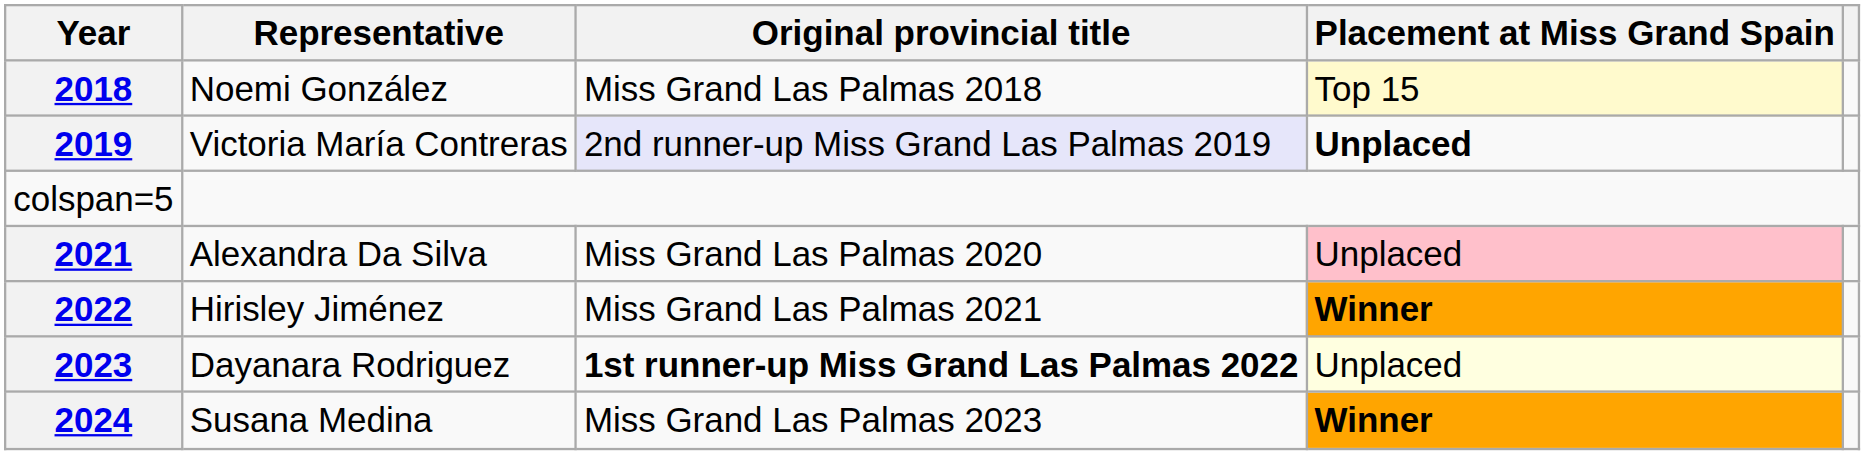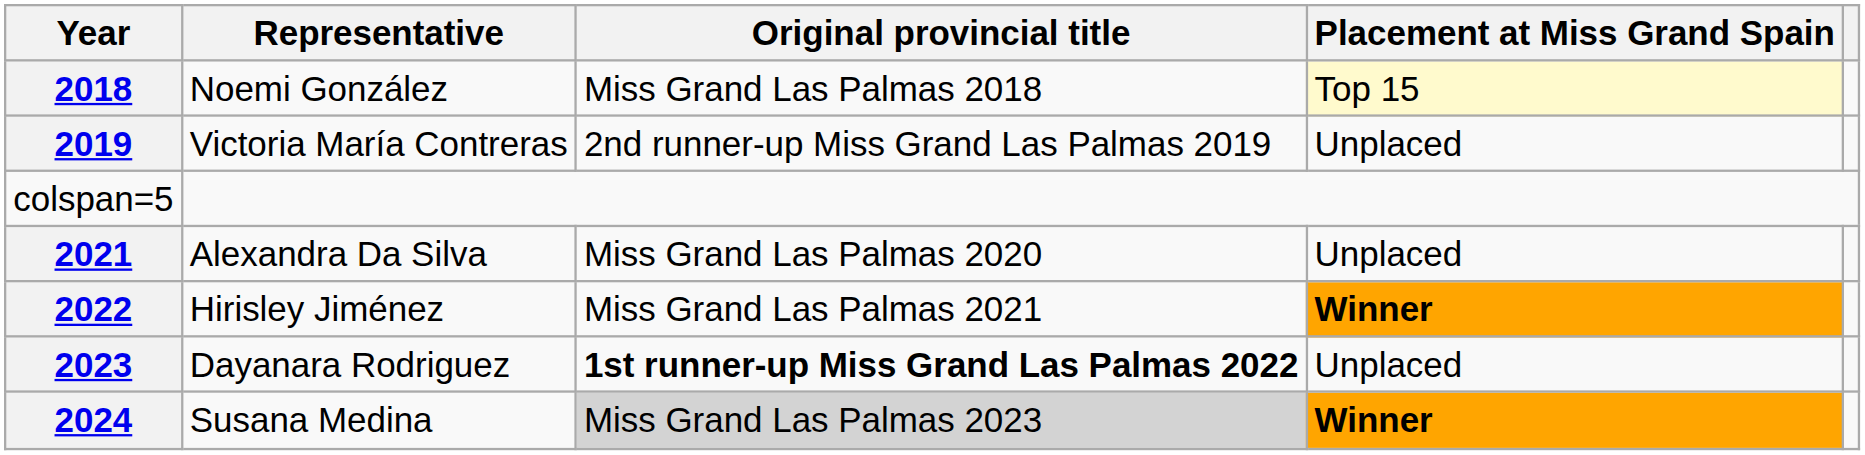(928, 144) lavender background -> (928, 144) no background
(1393, 144) bold -> (1388, 144) normal
(1388, 254) pink background -> (1388, 254) no background
(1388, 365) lightyellow background -> (1388, 365) no background
(813, 420) no background -> (813, 420) lightgrey background
